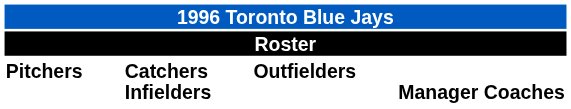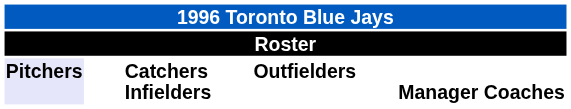(44, 70) no background -> (44, 70) lavender background
